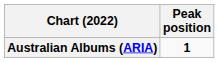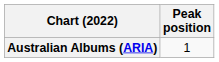(187, 47) bold -> (187, 47) normal
